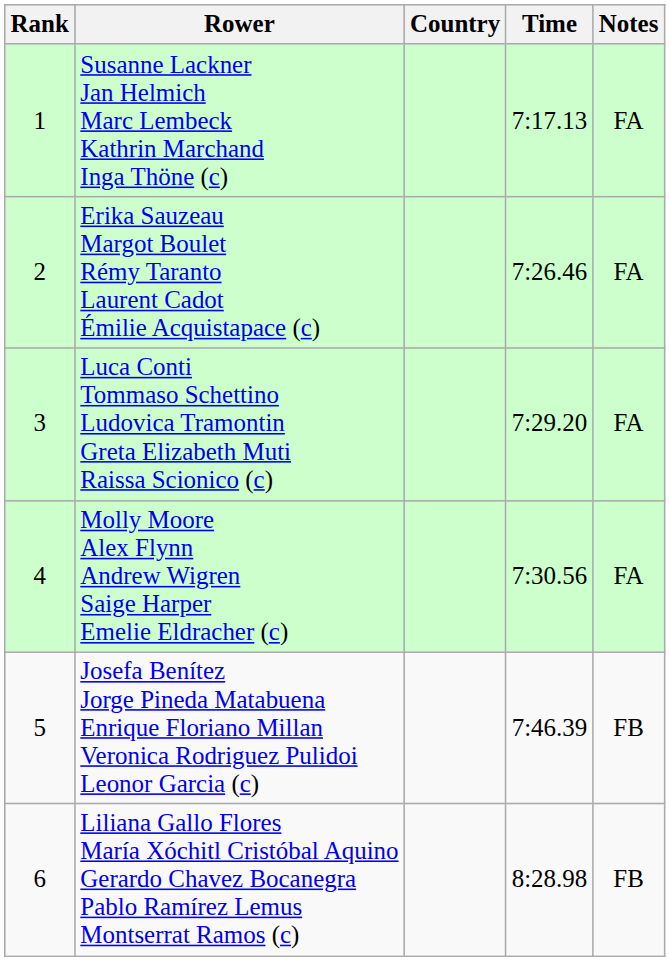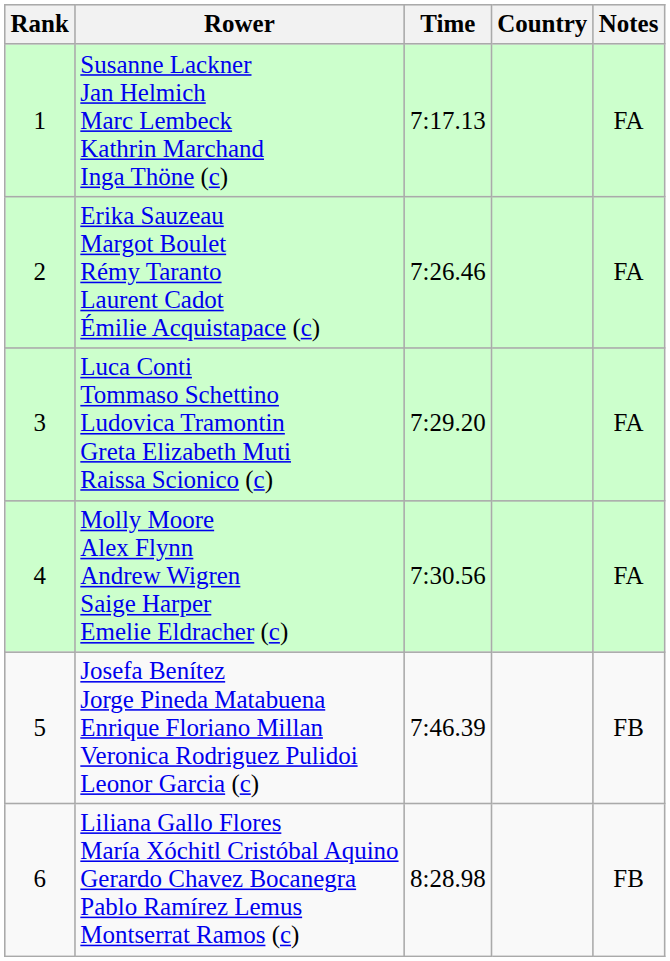columns swapped: (455, 24) <-> (549, 24)
